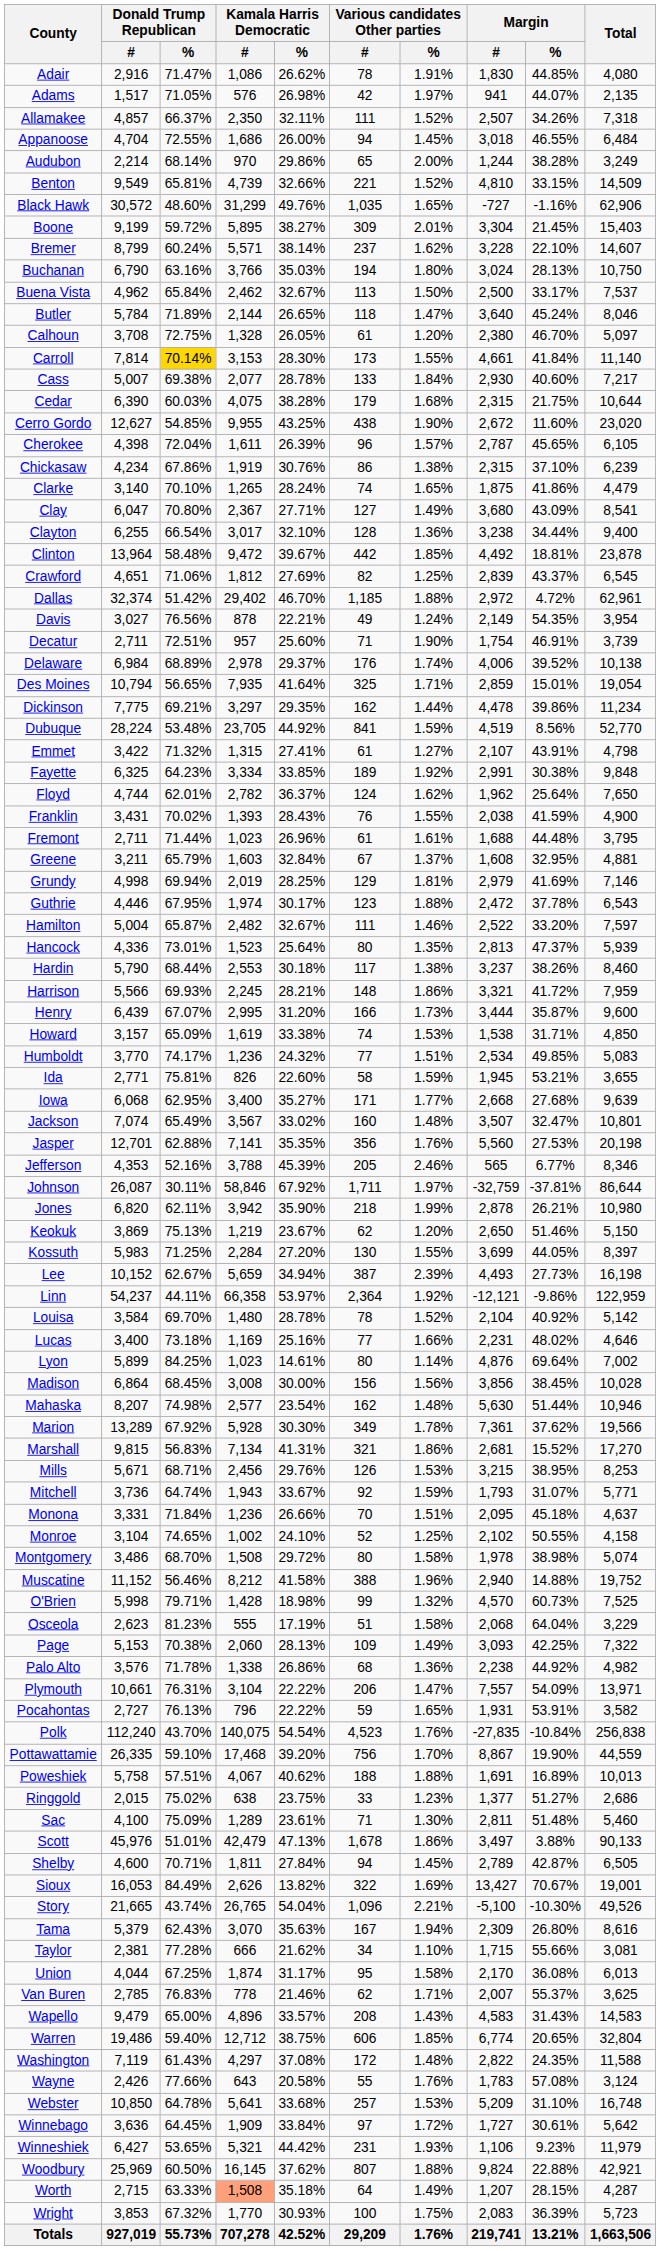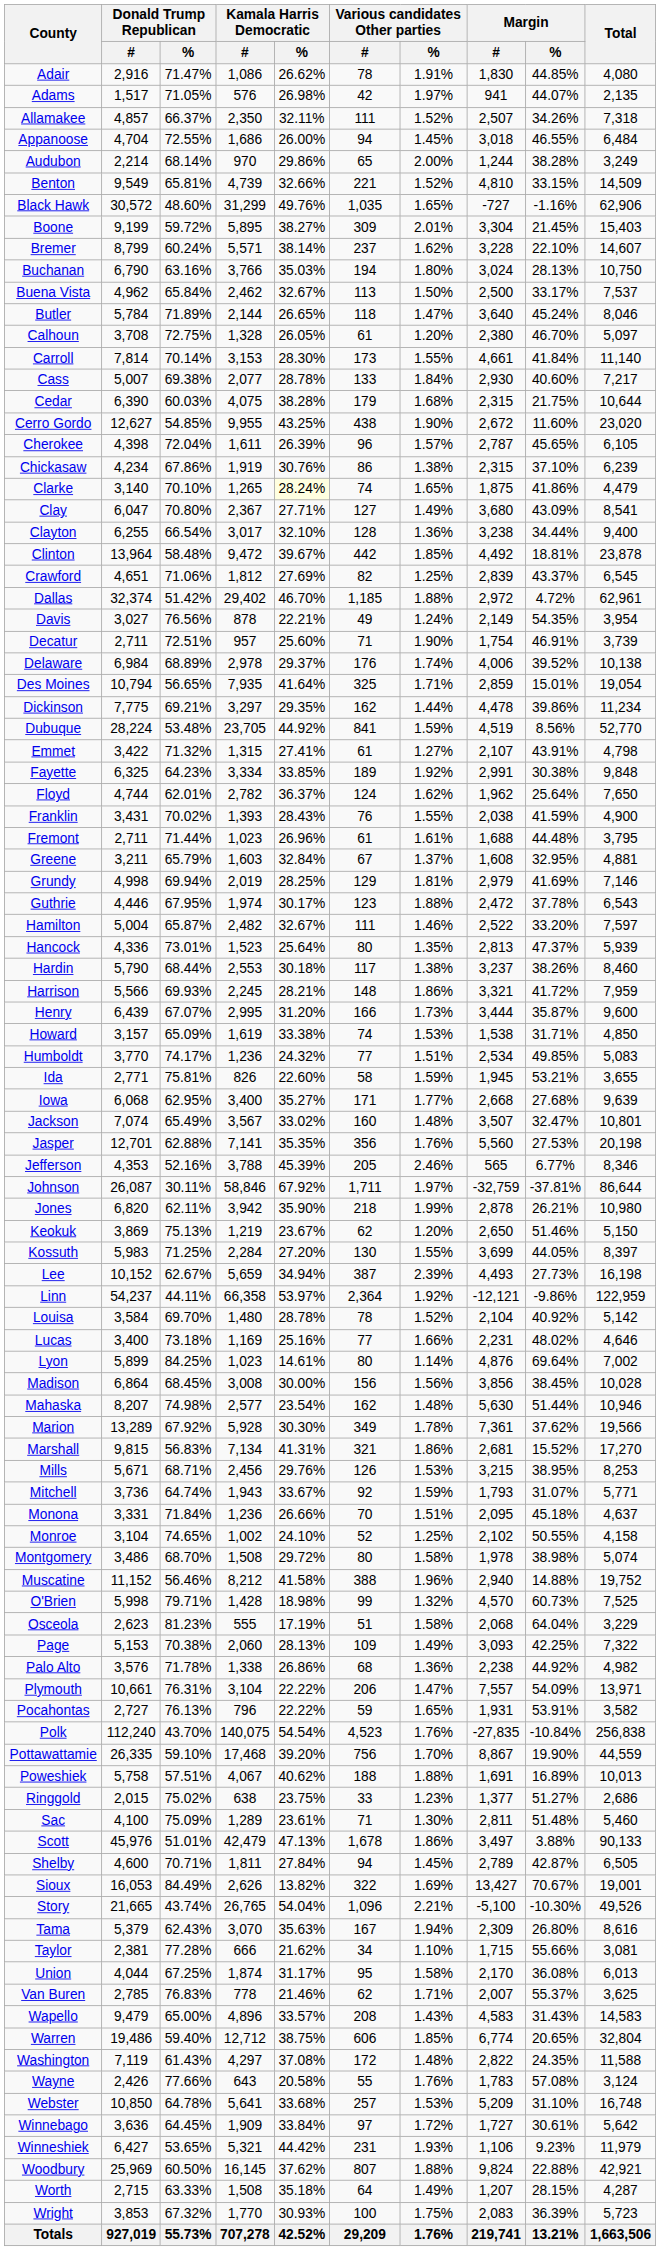(188, 358) gold background -> (188, 358) no background
(302, 489) no background -> (302, 489) lightyellow background
(245, 2191) lightsalmon background -> (245, 2191) no background
